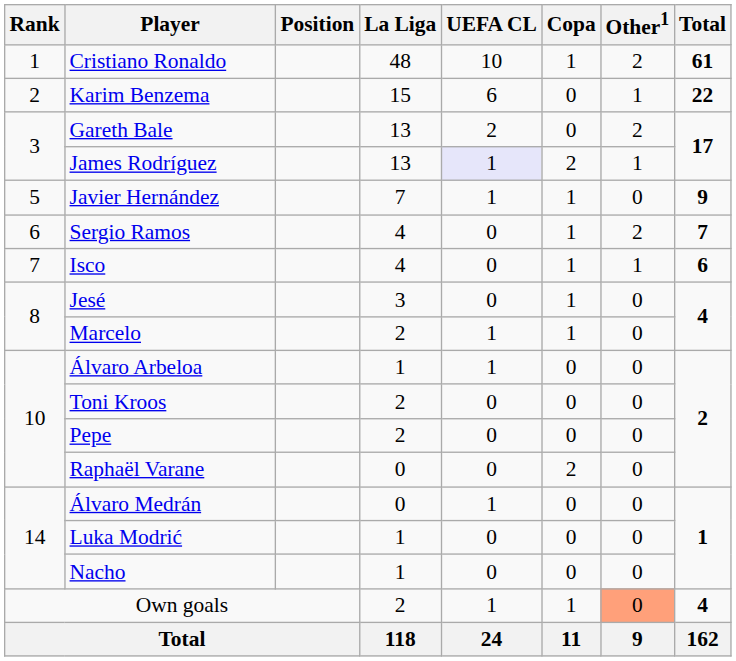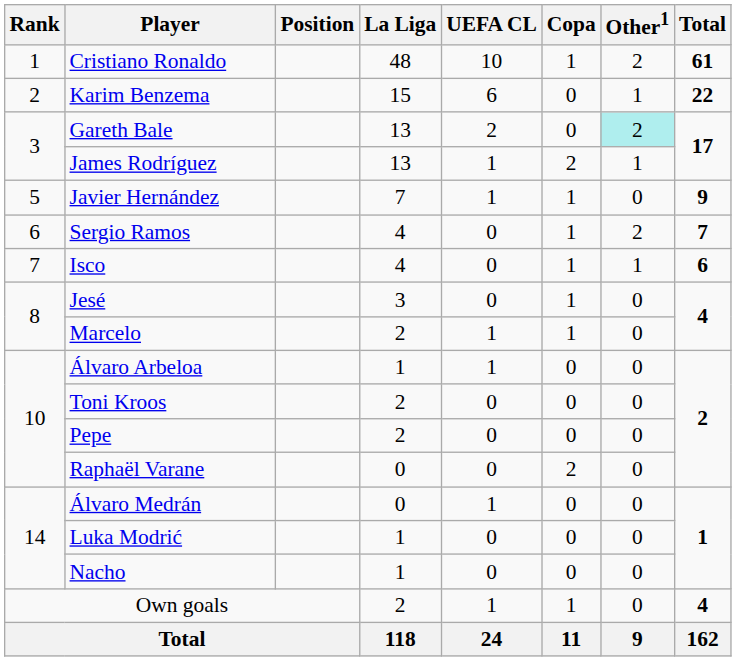(637, 129) no background -> (637, 129) paleturquoise background
(492, 163) lavender background -> (492, 163) no background
(637, 605) lightsalmon background -> (637, 605) no background
